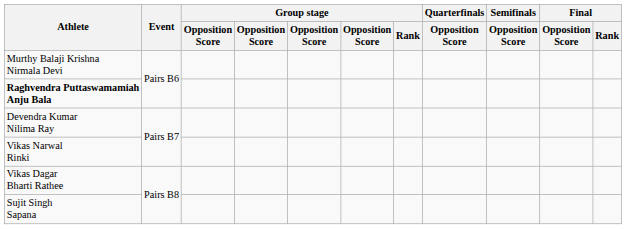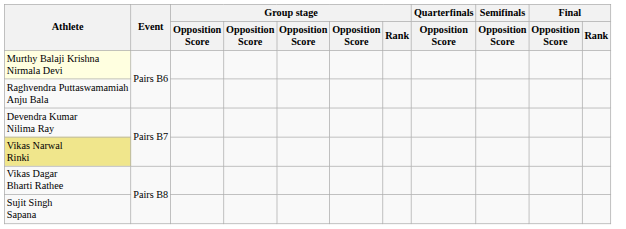(53, 65) no background -> (53, 65) lightyellow background
(73, 94) bold -> (68, 94) normal
(35, 151) no background -> (35, 151) khaki background
